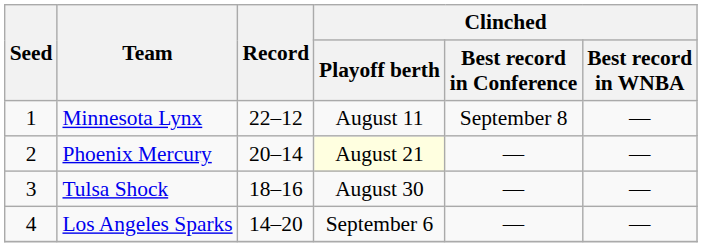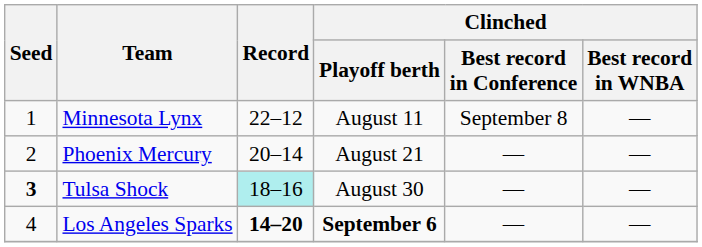(379, 153) lightyellow background -> (379, 153) no background
(31, 189) normal -> (31, 189) bold
(276, 189) no background -> (276, 189) paleturquoise background
(276, 224) normal -> (276, 224) bold
(379, 224) normal -> (379, 224) bold
